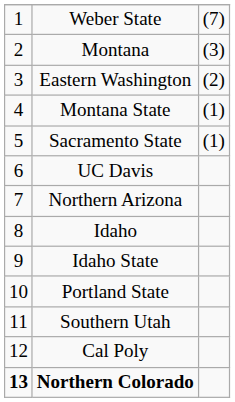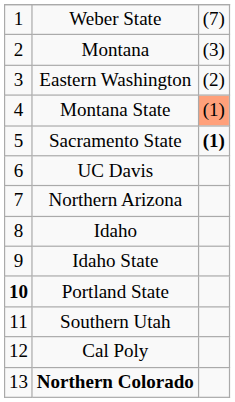(214, 110) no background -> (214, 110) lightsalmon background
(214, 140) normal -> (214, 140) bold
(19, 291) normal -> (19, 291) bold
(19, 381) bold -> (19, 381) normal
